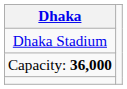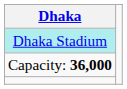(60, 40) no background -> (60, 40) paleturquoise background
